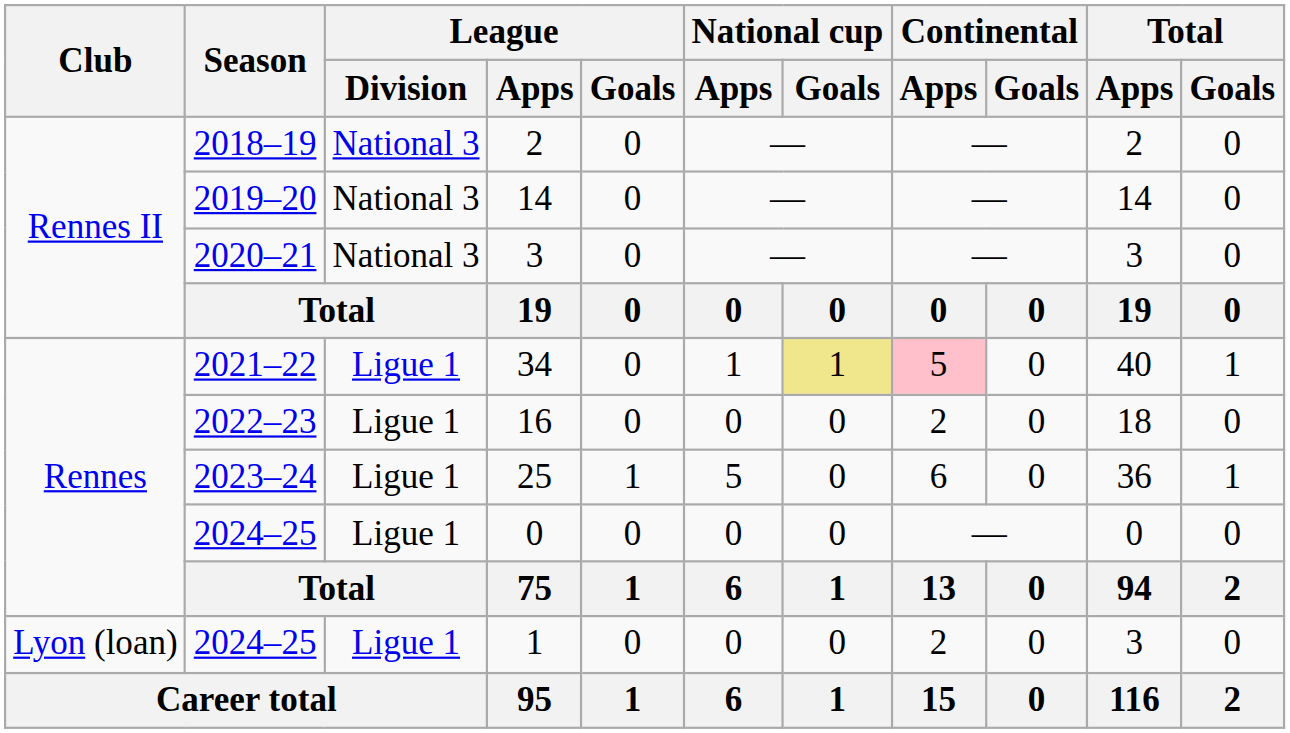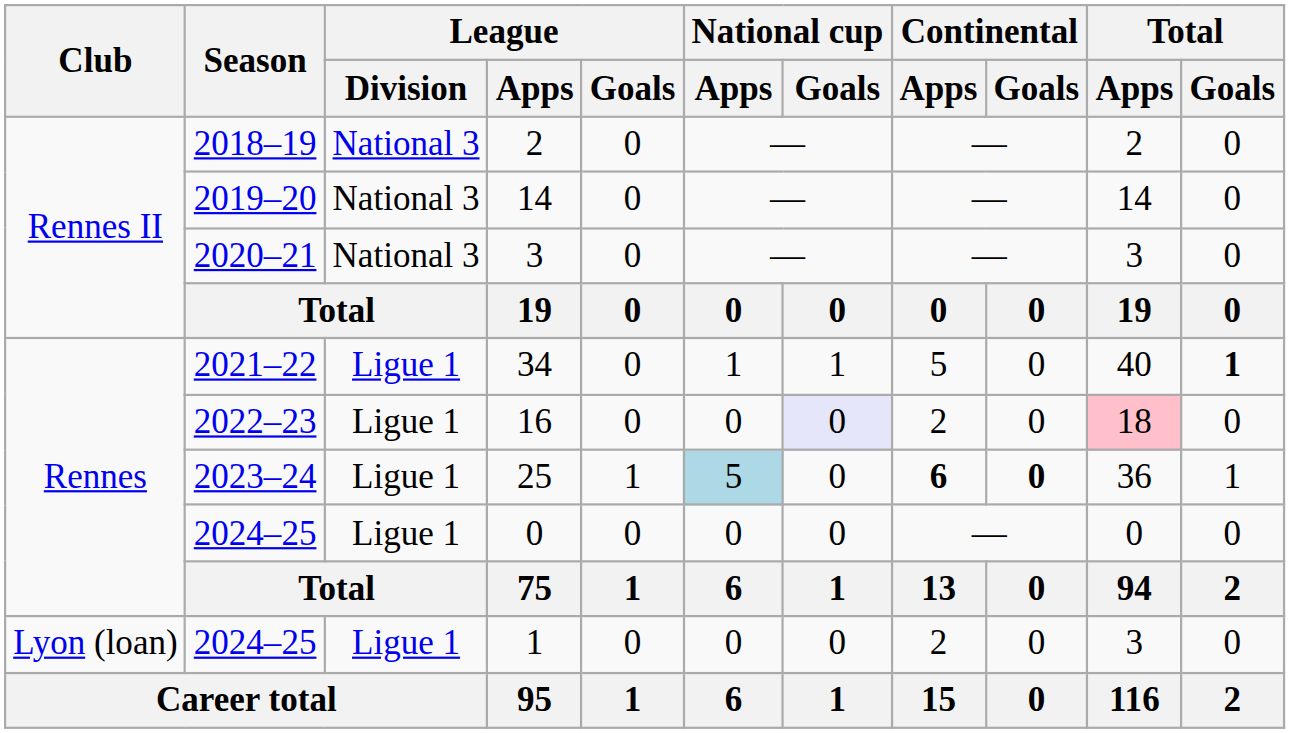(837, 365) khaki background -> (837, 365) no background
(938, 365) pink background -> (938, 365) no background
(1232, 365) normal -> (1232, 365) bold
(837, 421) no background -> (837, 421) lavender background
(1134, 421) no background -> (1134, 421) pink background
(733, 476) no background -> (733, 476) lightblue background
(938, 476) normal -> (938, 476) bold
(1036, 476) normal -> (1036, 476) bold
